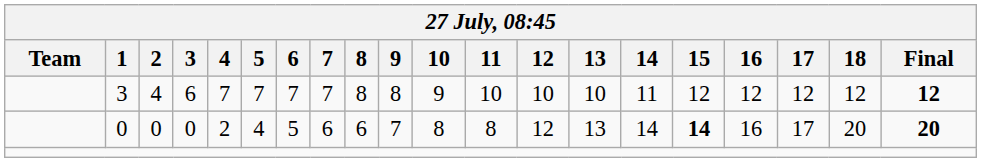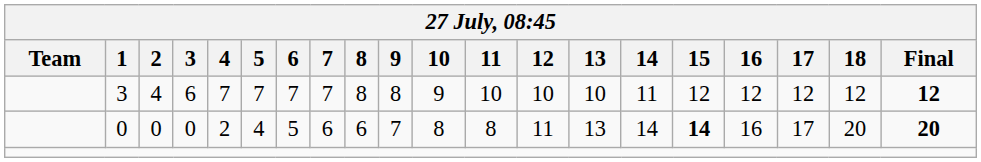(543, 128) 12 -> (543, 128) 11
